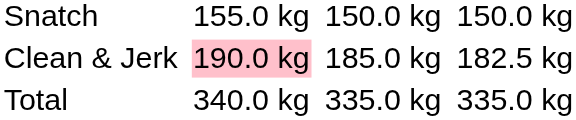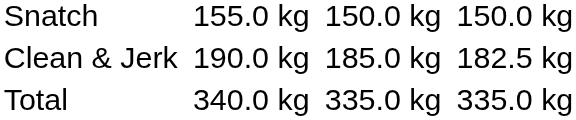(251, 58) pink background -> (251, 58) no background
